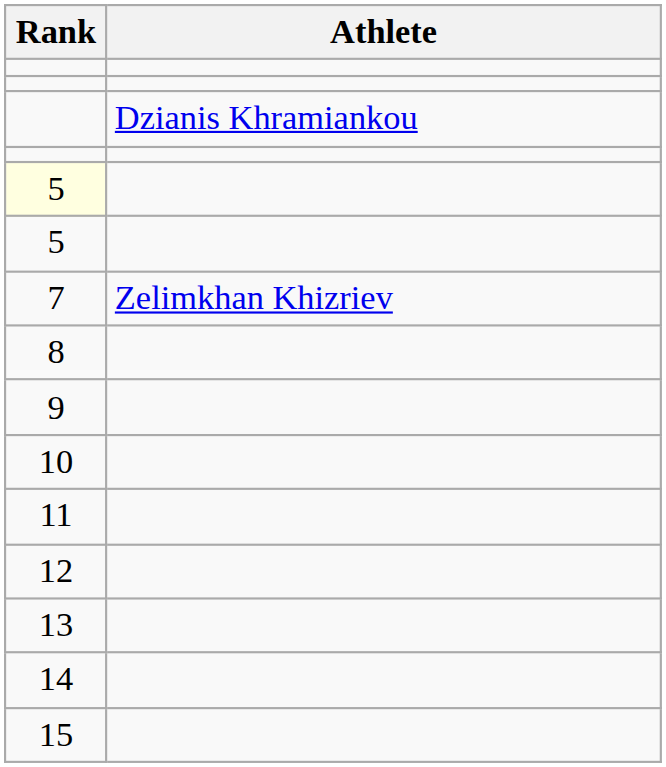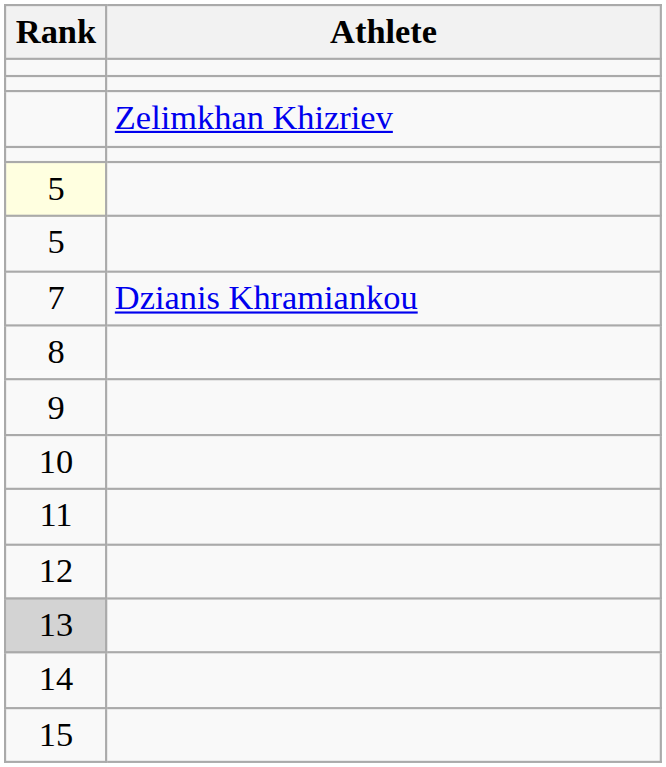(266, 118) Dzianis Khramiankou -> (254, 118) Zelimkhan Khizriev
(254, 297) Zelimkhan Khizriev -> (266, 297) Dzianis Khramiankou
(56, 624) no background -> (56, 624) lightgrey background
